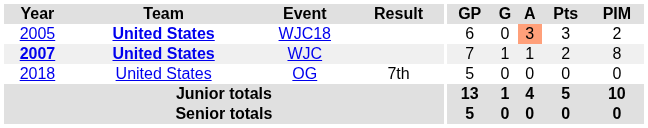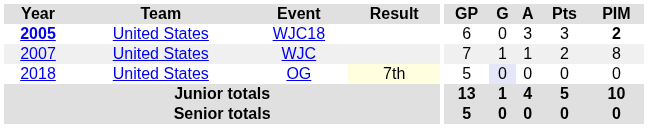(37, 34) normal -> (38, 34) bold
(164, 34) bold -> (161, 34) normal
(530, 34) lightsalmon background -> (528, 34) no background
(617, 34) normal -> (616, 34) bold
(37, 54) bold -> (38, 54) normal
(164, 54) bold -> (161, 54) normal
(399, 74) no background -> (394, 74) lightyellow background
(505, 74) no background -> (502, 74) lavender background
